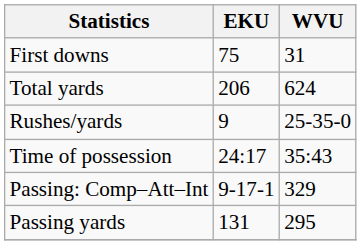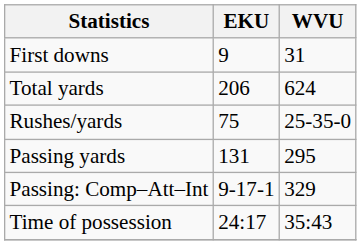(229, 54) 75 -> (223, 54) 9
(223, 121) 9 -> (229, 121) 75
rows swapped: (67, 222) <-> (91, 155)
